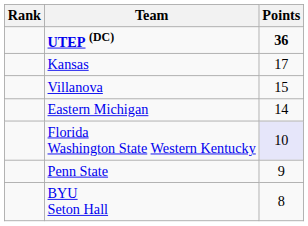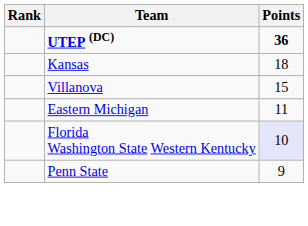(281, 64) 17 -> (281, 64) 18
(281, 109) 14 -> (281, 109) 11
- row: (78, 201)
